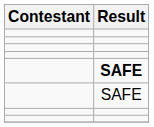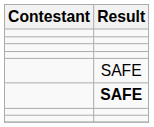(121, 70) bold -> (121, 70) normal
(121, 95) normal -> (121, 95) bold
